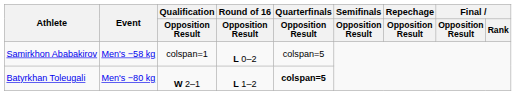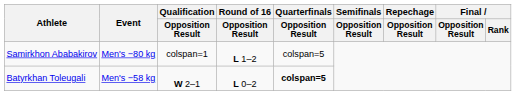(128, 54) Men's −58 kg -> (128, 54) Men's −80 kg
(245, 59) L 0–2 -> (245, 59) L 1–2
(128, 79) Men's −80 kg -> (128, 79) Men's −58 kg
(245, 84) L 1–2 -> (245, 84) L 0–2
